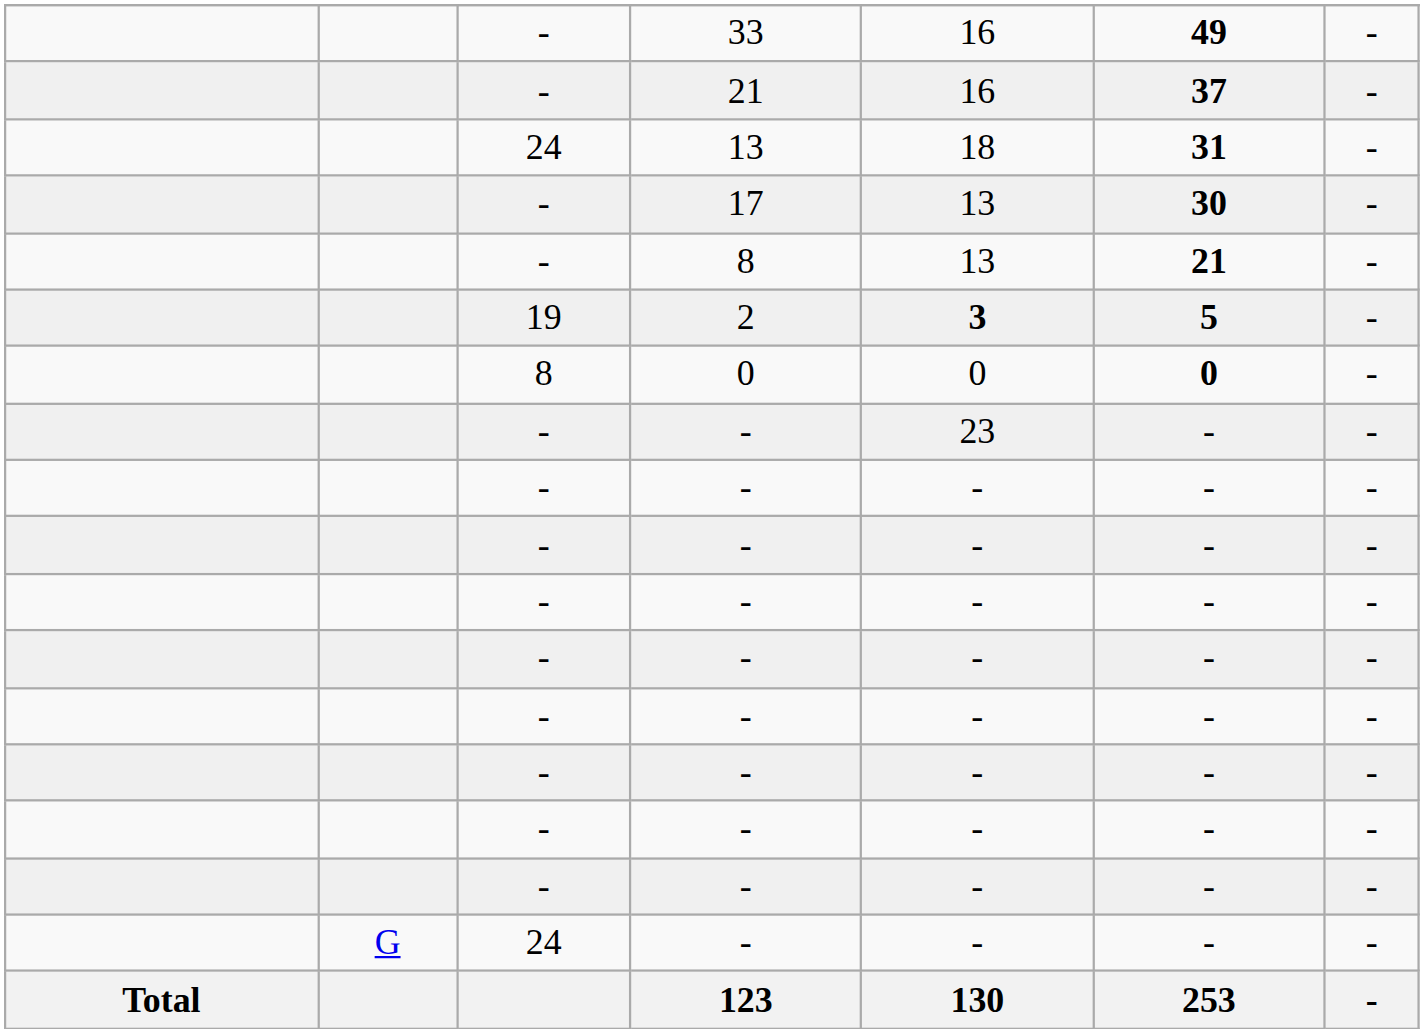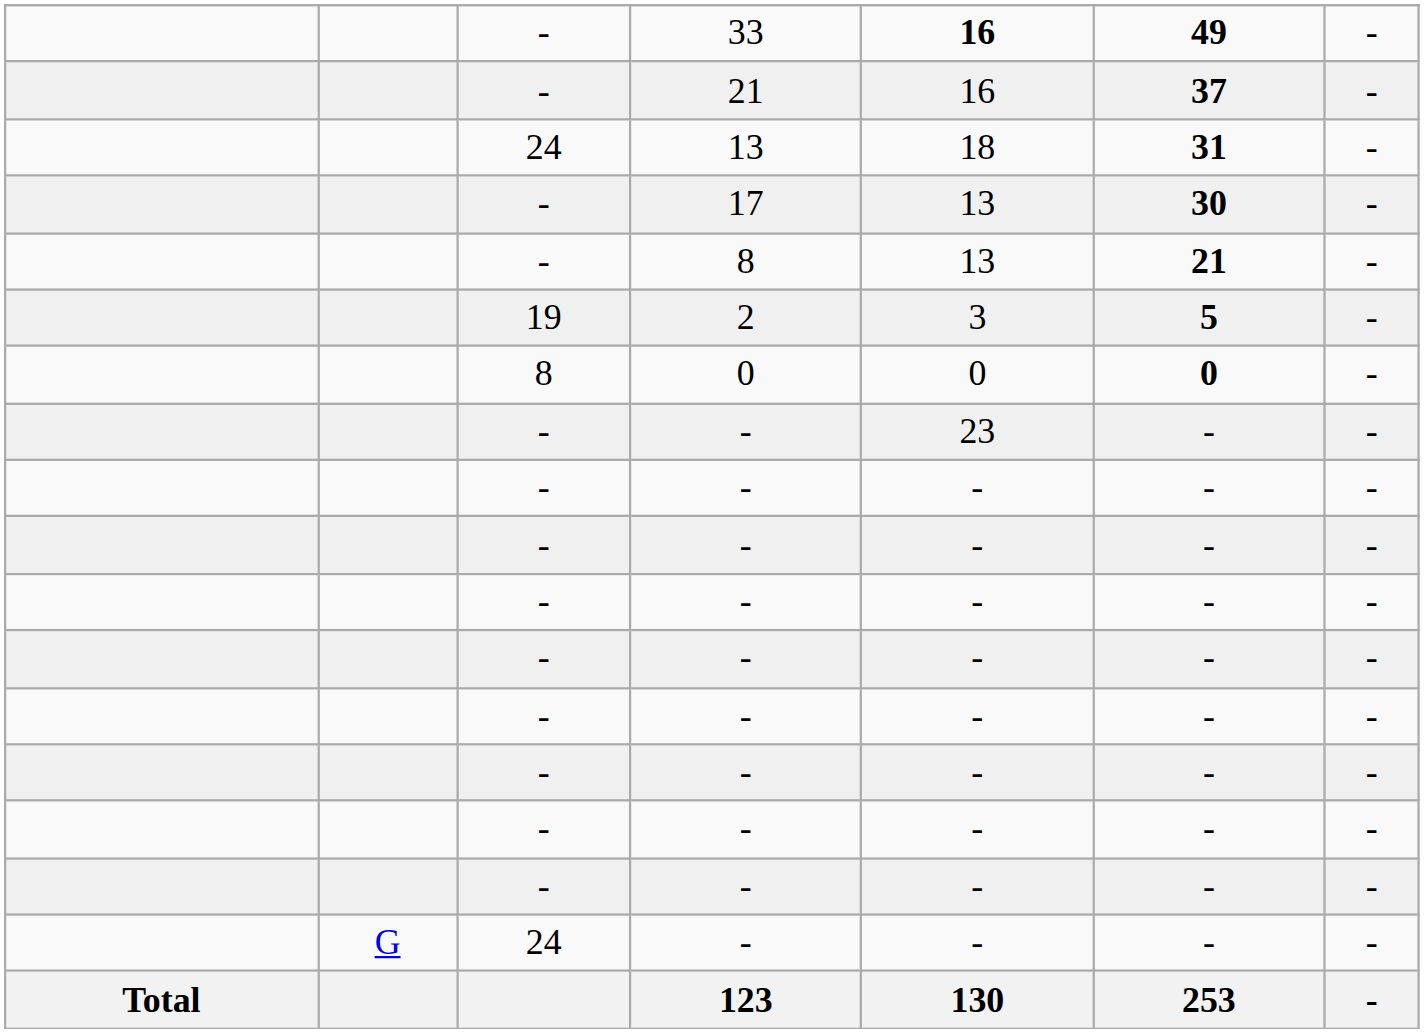(977, 32) normal -> (977, 32) bold
(977, 317) bold -> (977, 317) normal
